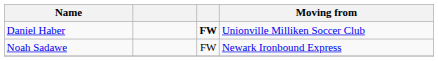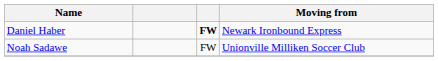(293, 30) Unionville Milliken Soccer Club -> (282, 30) Newark Ironbound Express
(282, 47) Newark Ironbound Express -> (293, 47) Unionville Milliken Soccer Club
